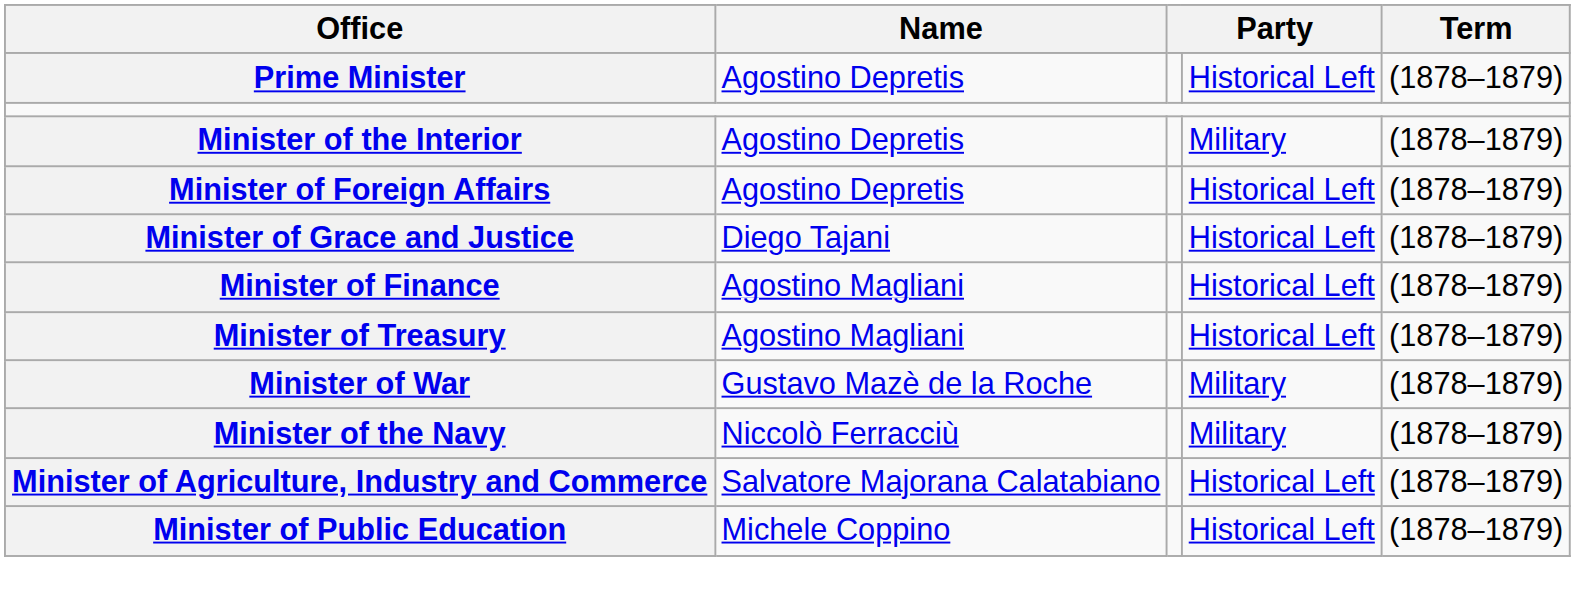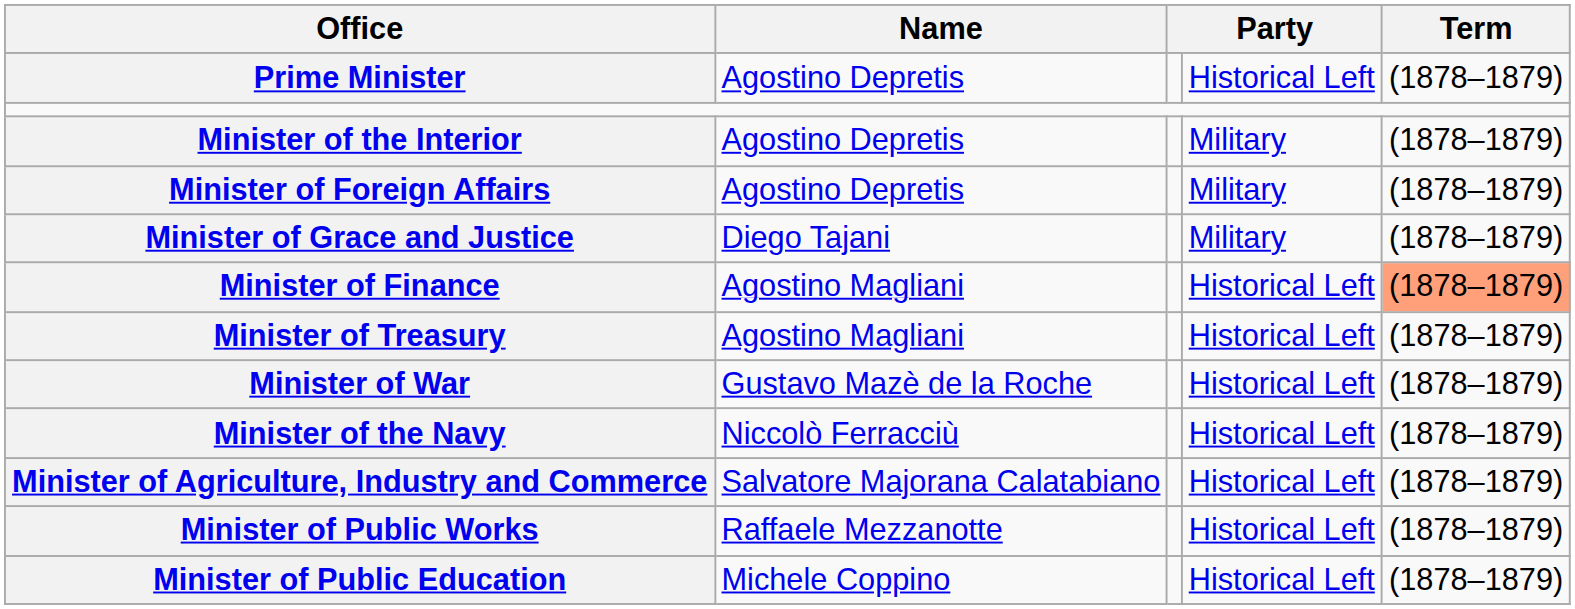(1282, 189) Historical Left -> (1237, 189) Military
(1282, 237) Historical Left -> (1237, 237) Military
(1476, 286) no background -> (1476, 286) lightsalmon background
(1237, 384) Military -> (1282, 384) Historical Left
(1237, 432) Military -> (1282, 432) Historical Left
+ row: (360, 530)
